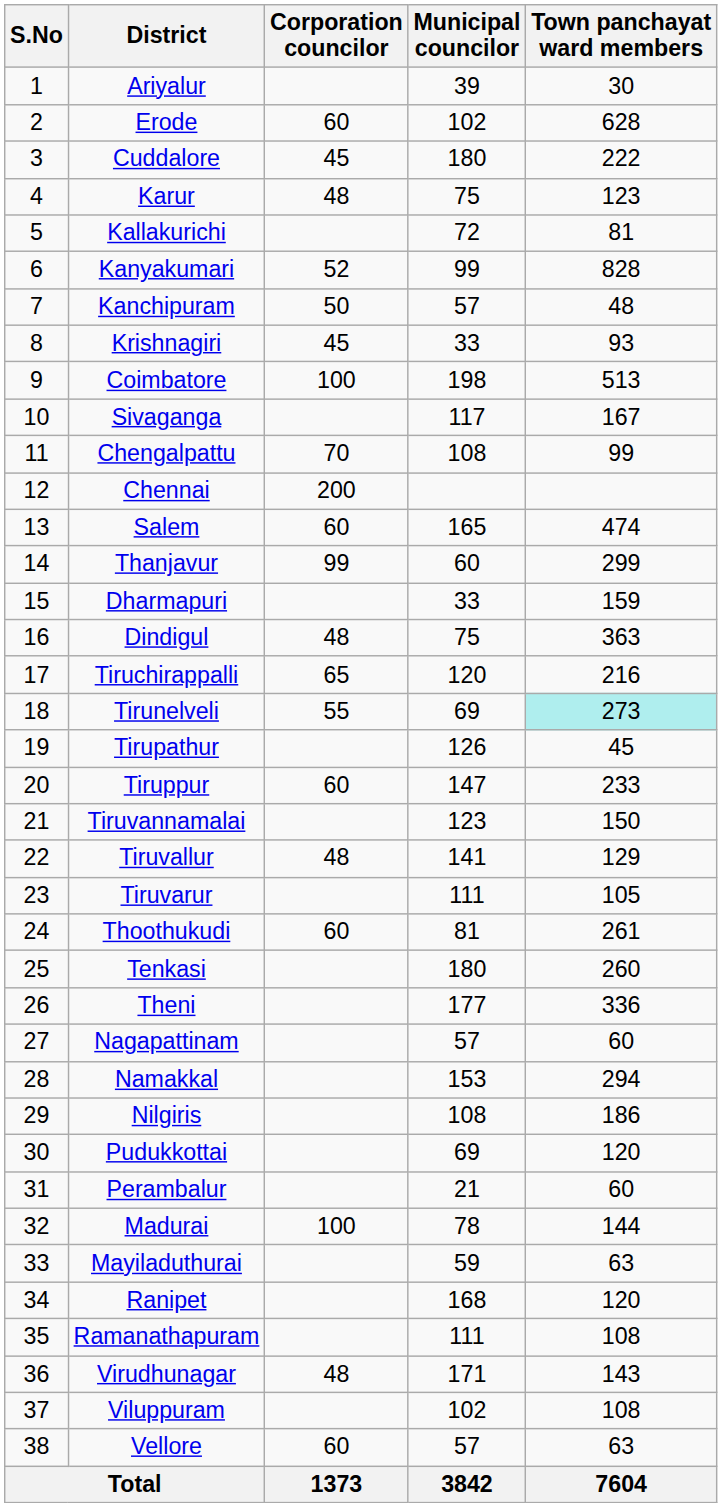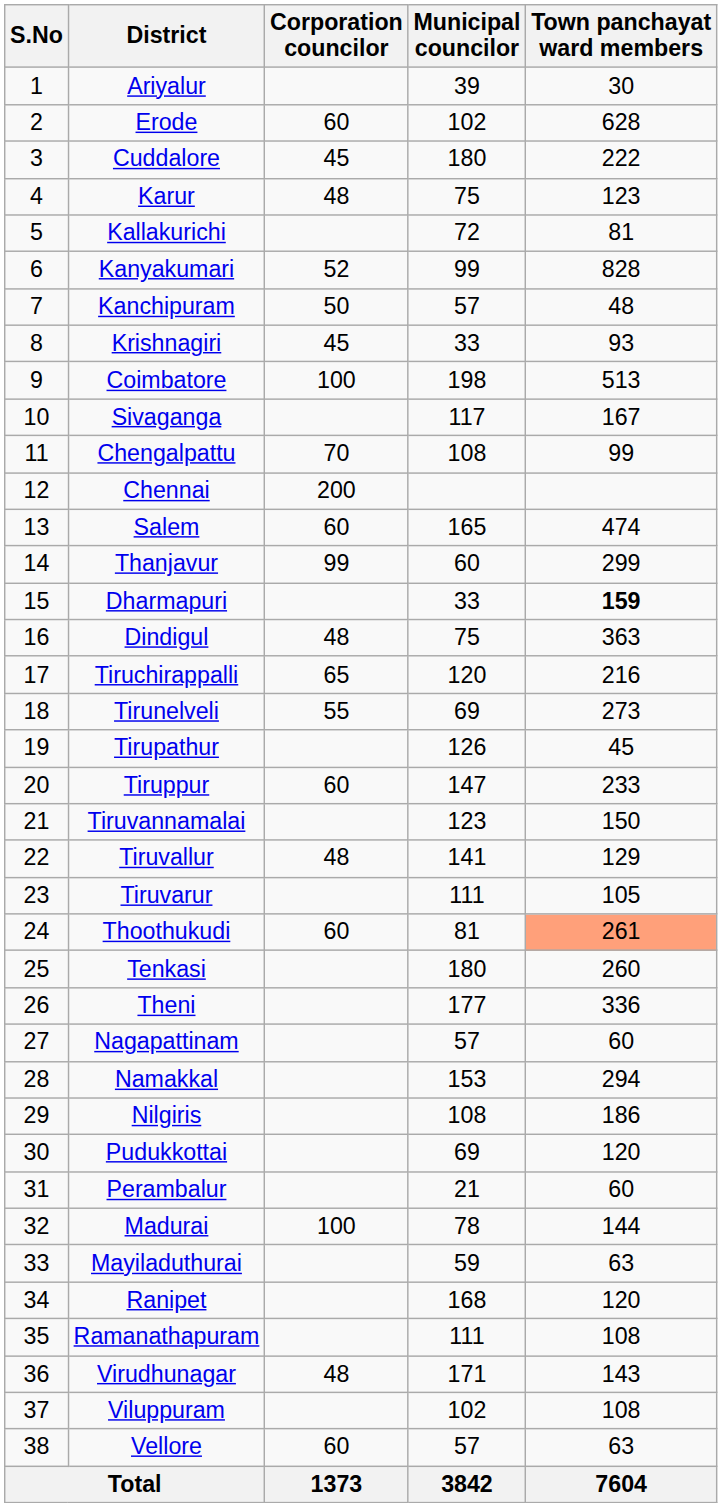(621, 600) normal -> (621, 600) bold
(621, 711) paleturquoise background -> (621, 711) no background
(621, 932) no background -> (621, 932) lightsalmon background
